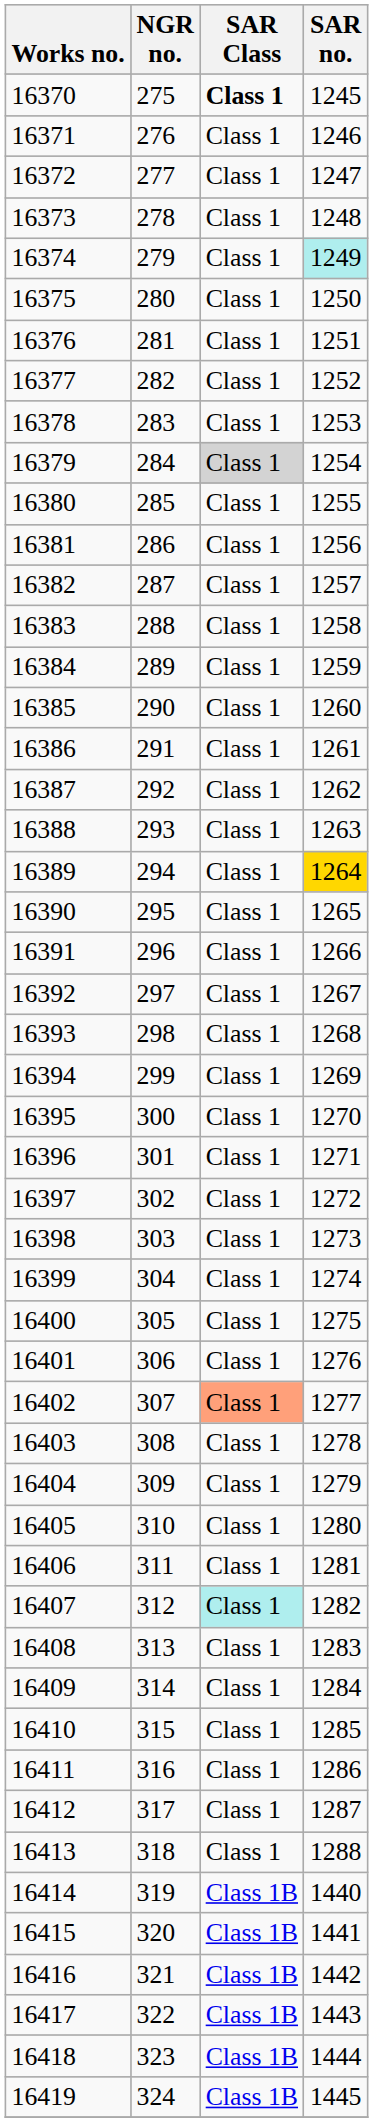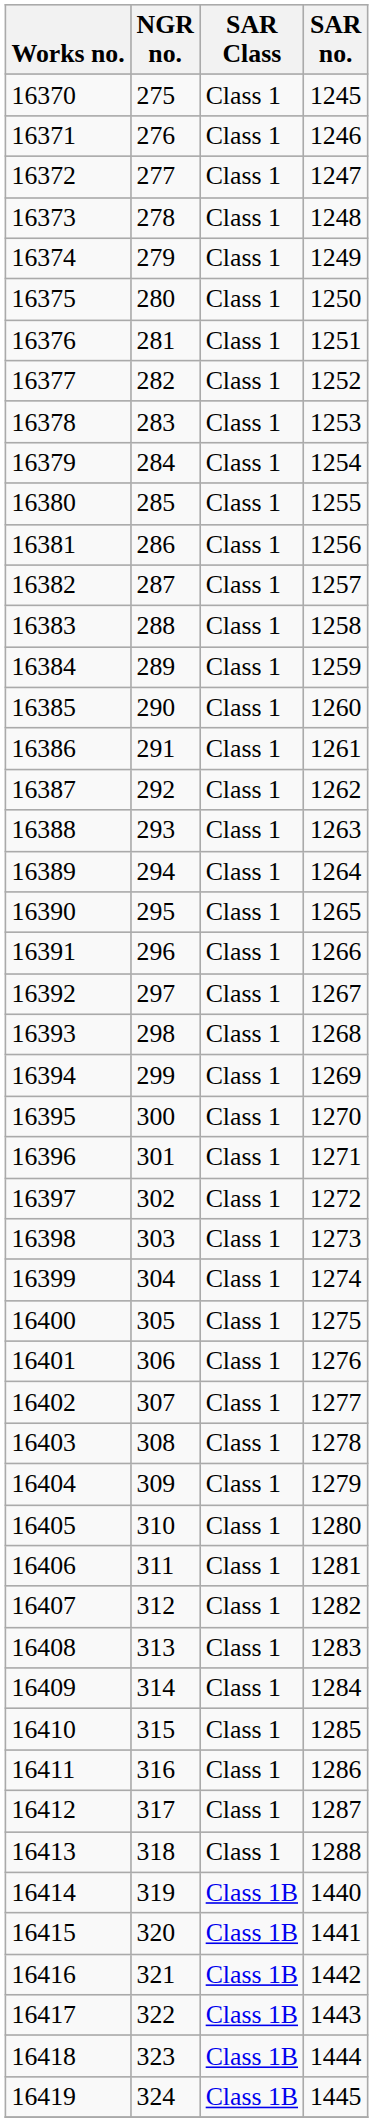(245, 94) bold -> (243, 94) normal
(336, 258) paleturquoise background -> (336, 258) no background
(243, 462) lightgrey background -> (243, 462) no background
(336, 870) gold background -> (336, 870) no background
(243, 1402) lightsalmon background -> (243, 1402) no background
(243, 1606) paleturquoise background -> (243, 1606) no background
